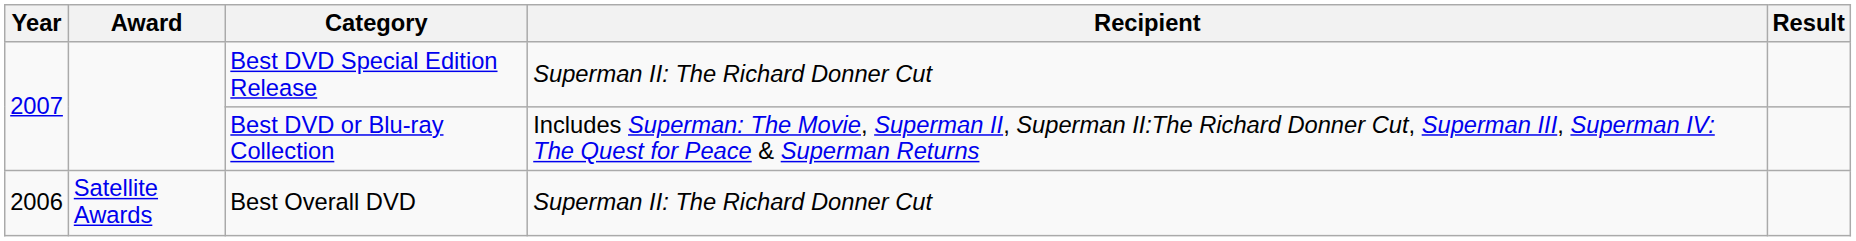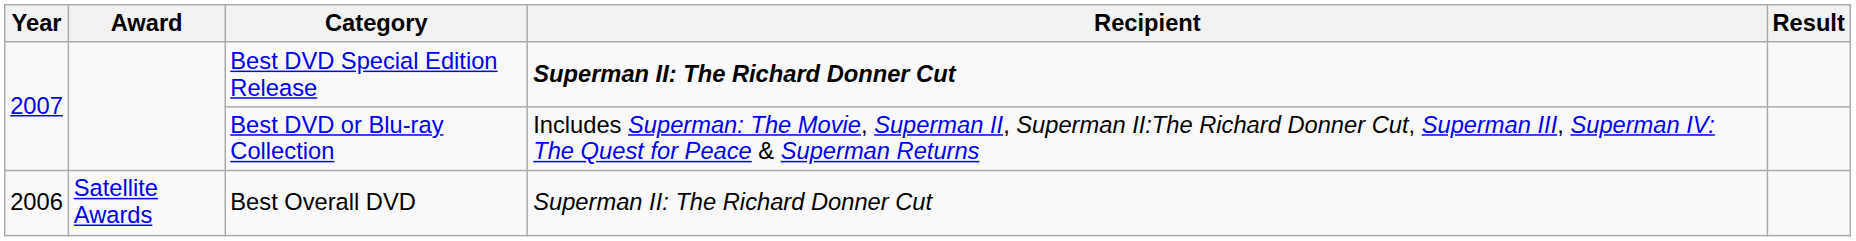(733, 74) normal -> (744, 74) bold
